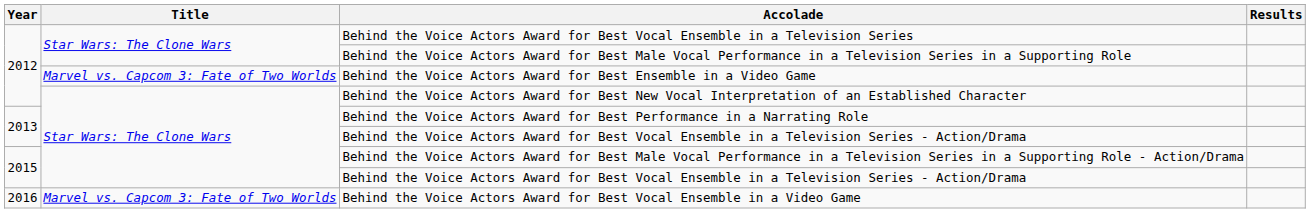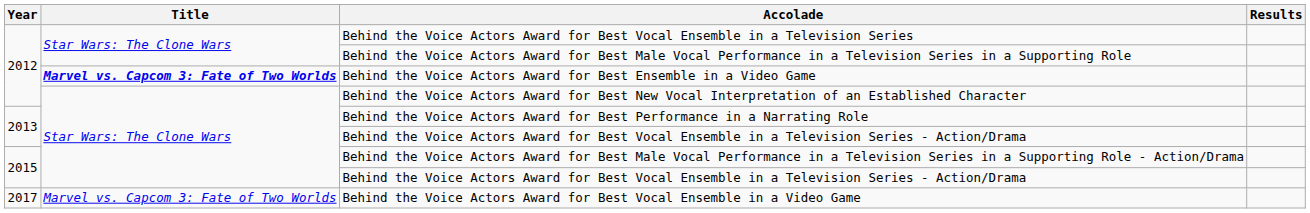(190, 76) normal -> (190, 76) bold
(22, 198) 2016 -> (22, 198) 2017
